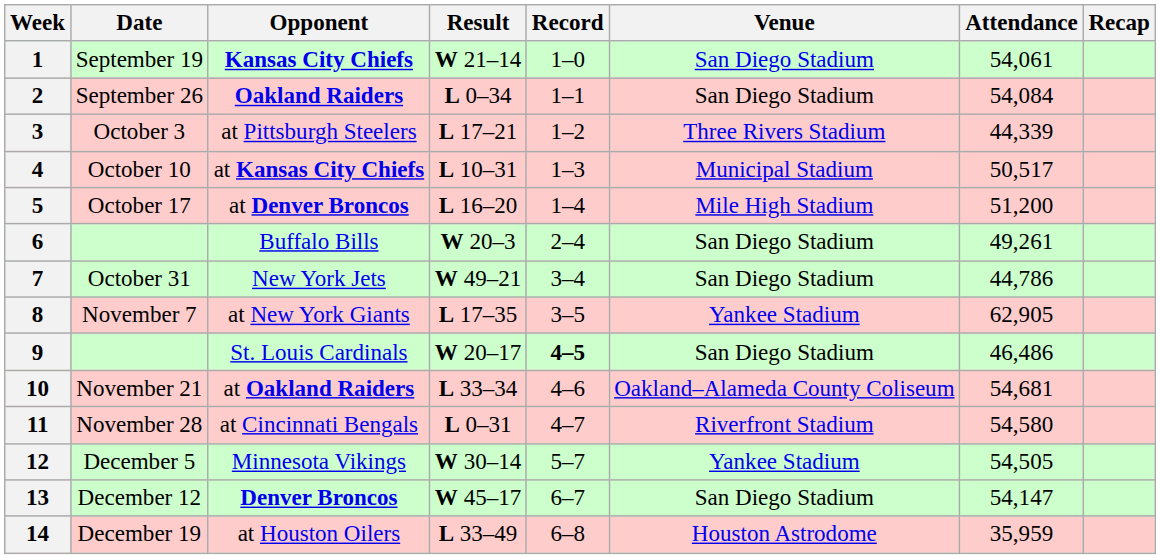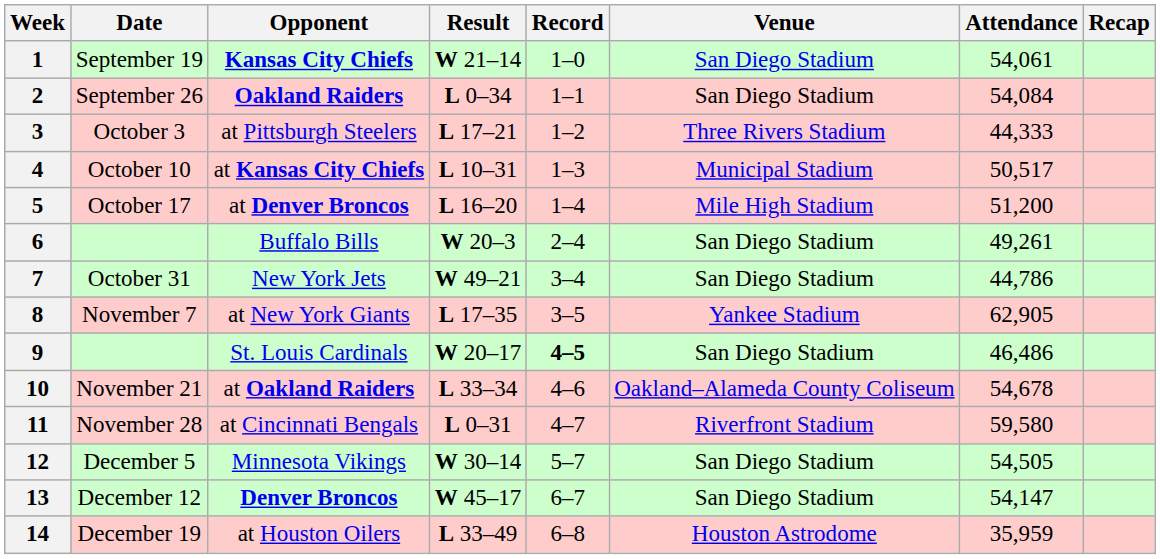(1021, 132) 44,339 -> (1021, 132) 44,333
(1021, 388) 54,681 -> (1021, 388) 54,678
(1021, 424) 54,580 -> (1021, 424) 59,580
(784, 461) Yankee Stadium -> (784, 461) San Diego Stadium
